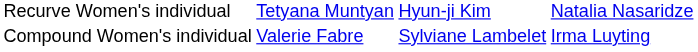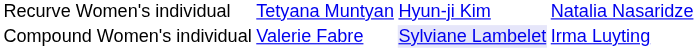(472, 36) no background -> (472, 36) lavender background
